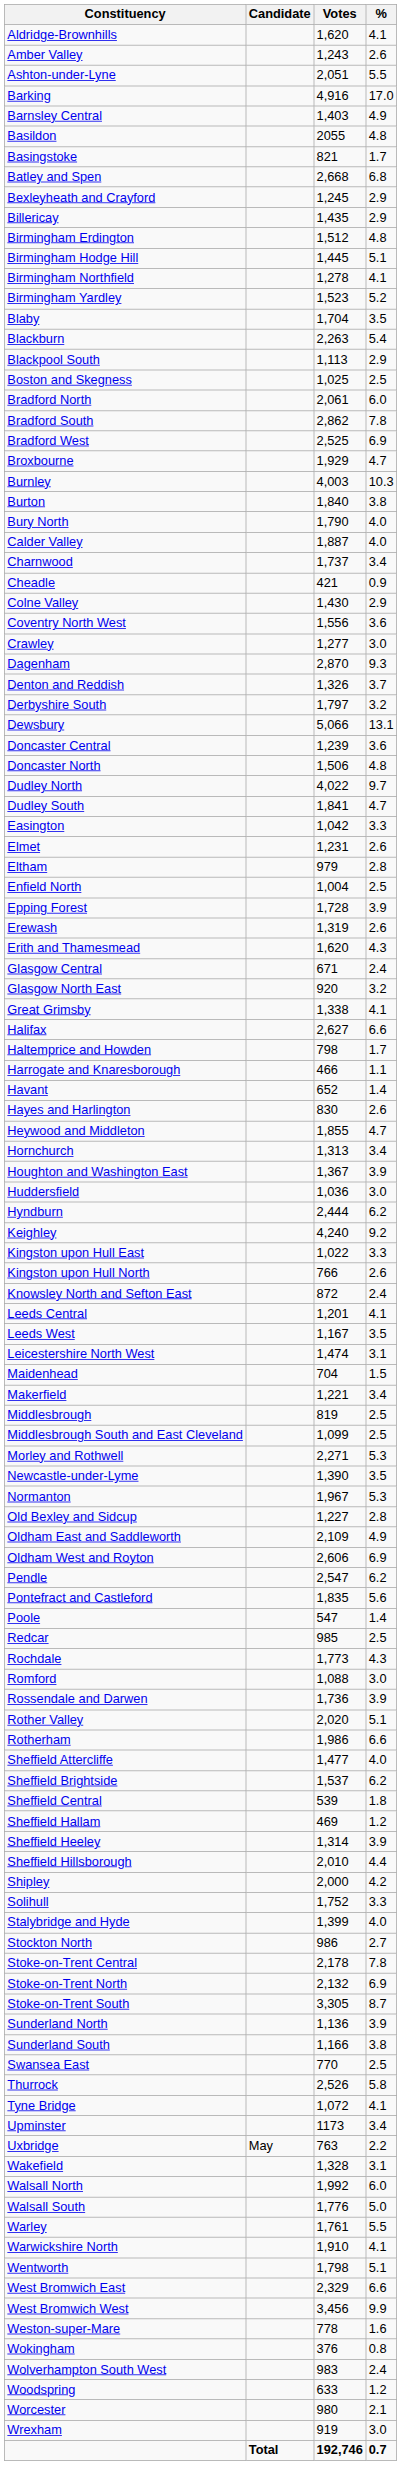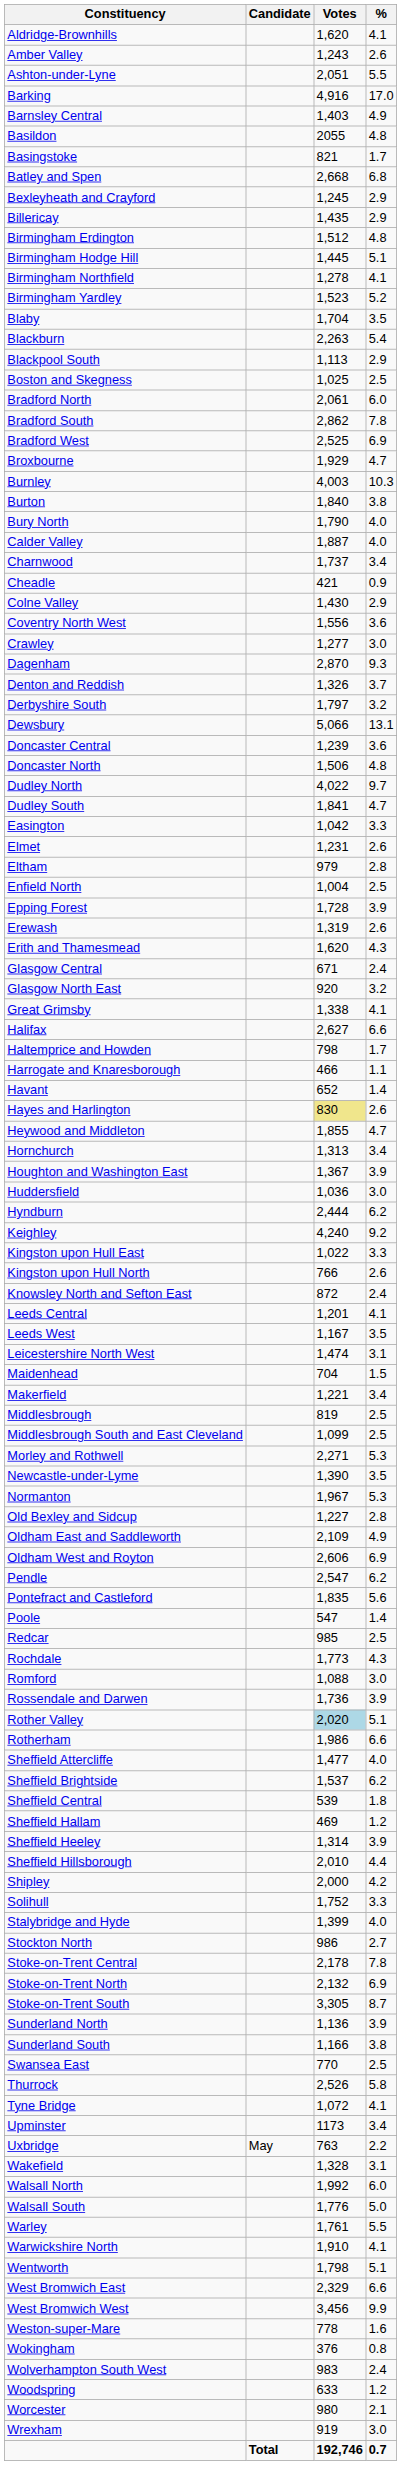(327, 1110) no background -> (327, 1110) khaki background
(333, 1719) no background -> (333, 1719) lightblue background
